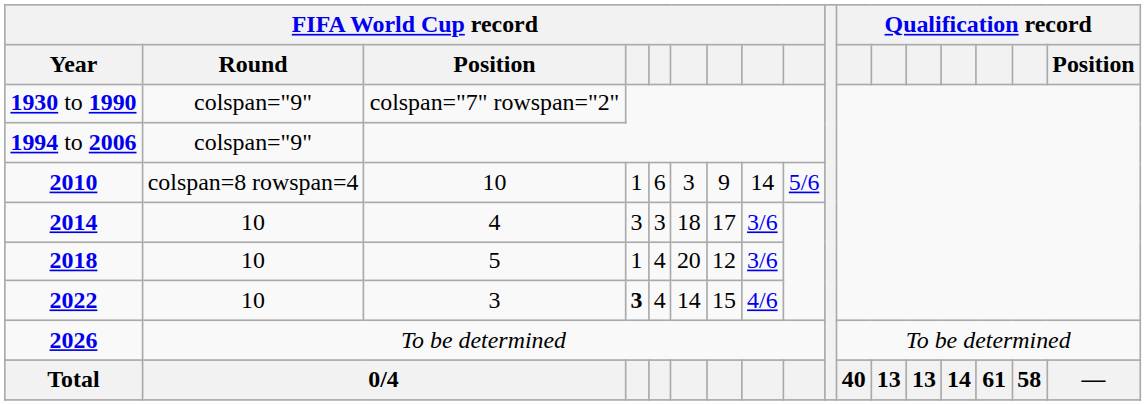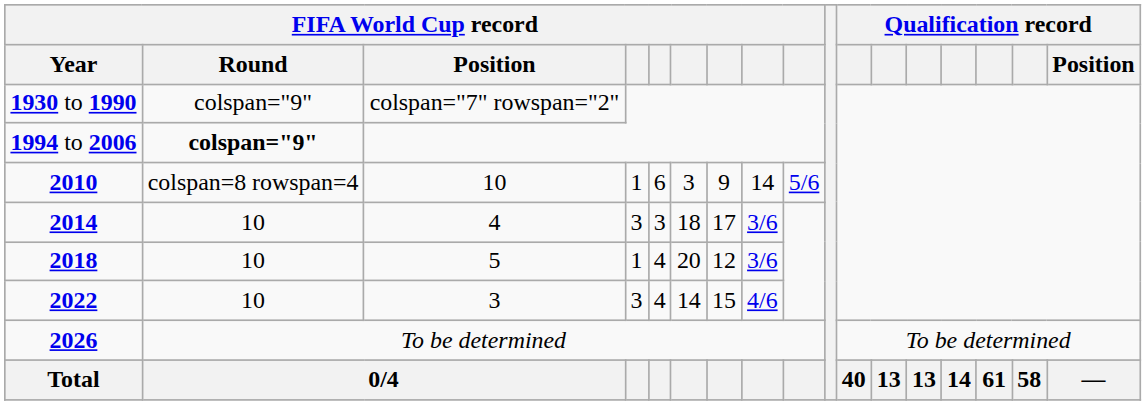(253, 142) normal -> (253, 142) bold
(637, 300) bold -> (637, 300) normal
